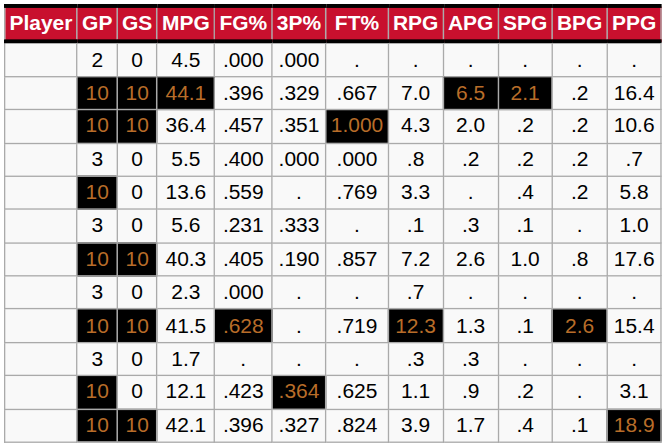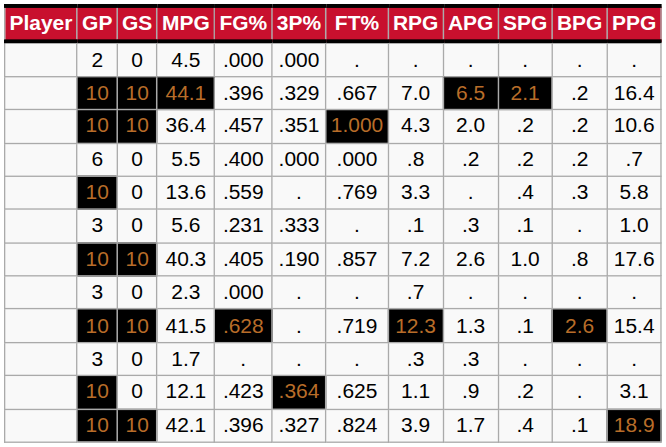(97, 159) 3 -> (97, 159) 6
(580, 192) .2 -> (580, 192) .3
